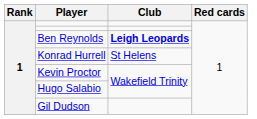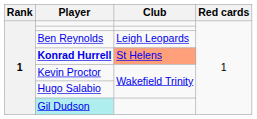(150, 39) bold -> (153, 39) normal
(71, 56) normal -> (74, 56) bold
(133, 56) no background -> (139, 56) lightsalmon background
(64, 106) no background -> (64, 106) paleturquoise background
